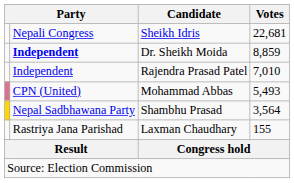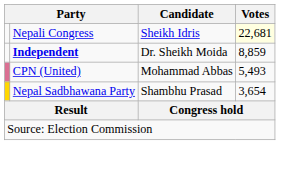(270, 33) no background -> (255, 33) lightyellow background
- row: (194, 71)
(267, 110) 3,564 -> (252, 91) 3,654
- row: (189, 129)
